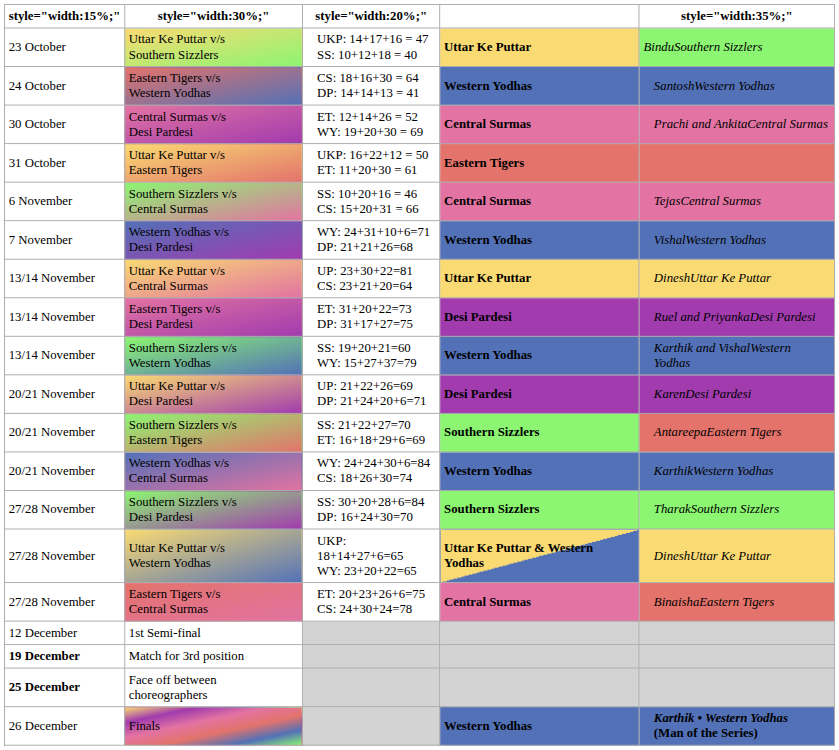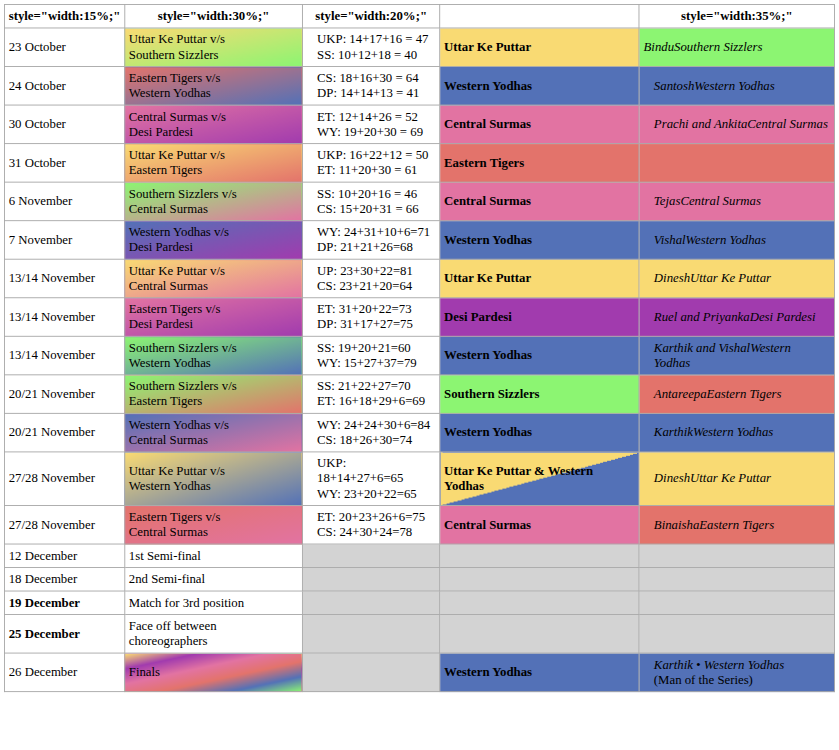- row: (177, 393)
- row: (183, 509)
+ row: (167, 578)
(721, 725) bold -> (719, 671) normal
